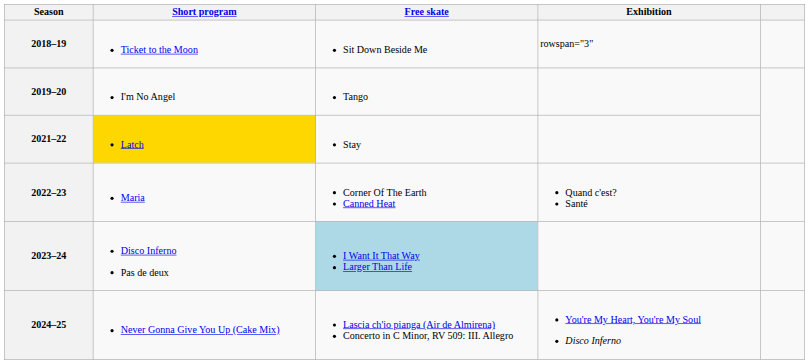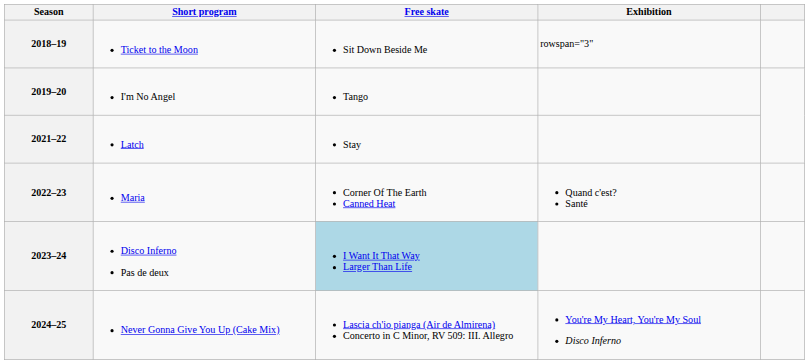(204, 145) gold background -> (204, 145) no background
